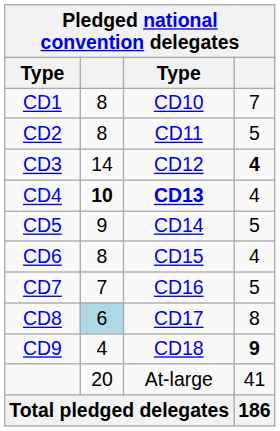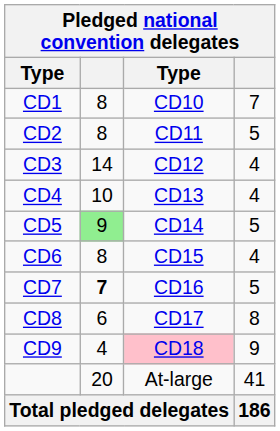(254, 165) bold -> (254, 165) normal
(102, 196) bold -> (102, 196) normal
(179, 196) bold -> (179, 196) normal
(102, 226) no background -> (102, 226) lightgreen background
(102, 288) normal -> (102, 288) bold
(102, 318) lightblue background -> (102, 318) no background
(179, 349) no background -> (179, 349) pink background
(254, 349) bold -> (254, 349) normal
